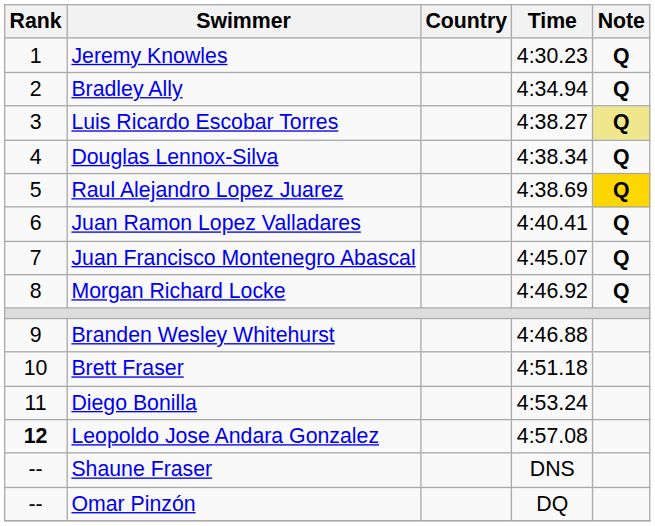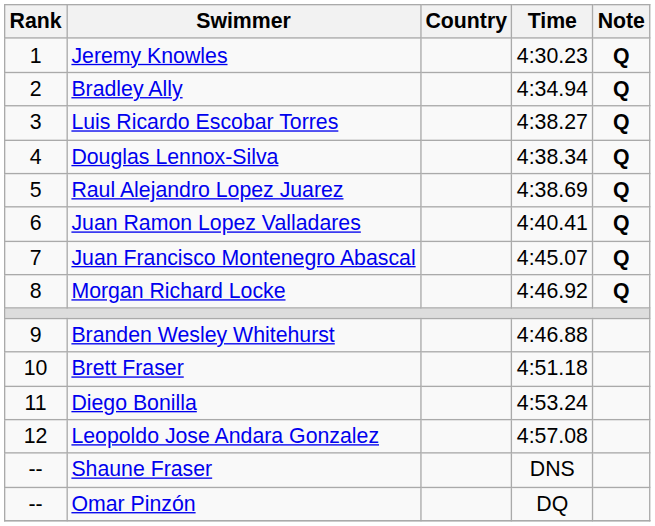(621, 122) khaki background -> (621, 122) no background
(621, 190) gold background -> (621, 190) no background
(36, 436) bold -> (36, 436) normal
